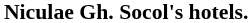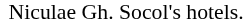(126, 10) bold -> (126, 12) normal
